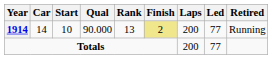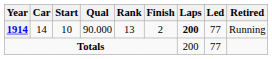(160, 29) khaki background -> (160, 29) no background
(191, 29) normal -> (191, 29) bold
